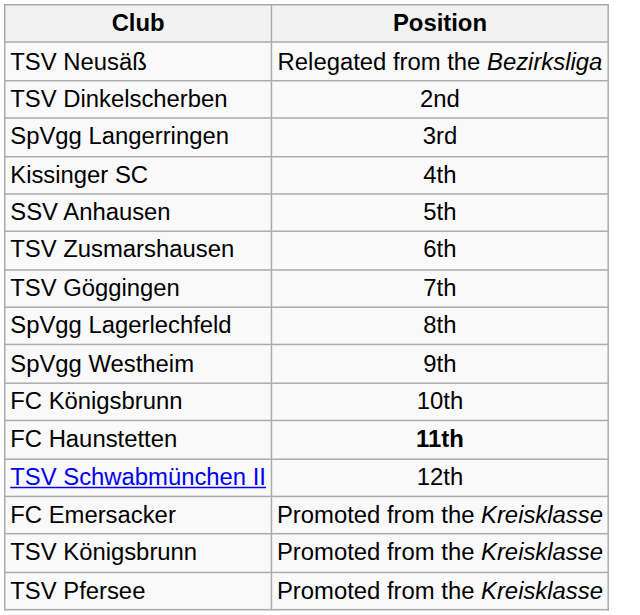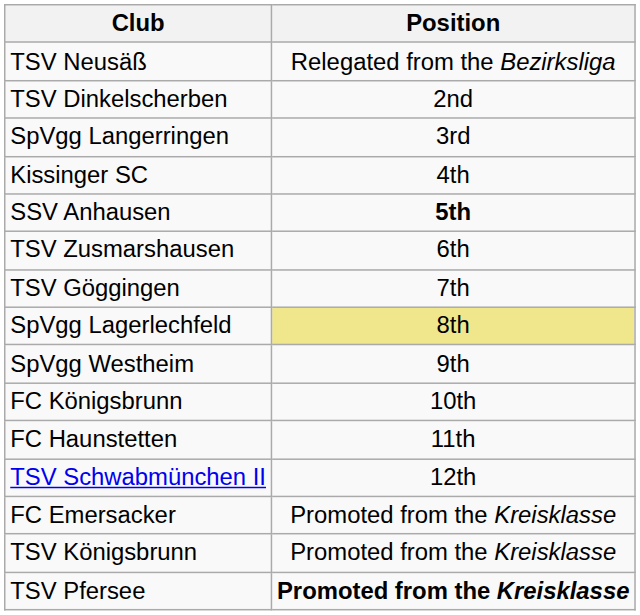(440, 212) normal -> (453, 212) bold
(440, 325) no background -> (453, 325) khaki background
(440, 439) bold -> (453, 439) normal
(440, 590) normal -> (453, 590) bold
